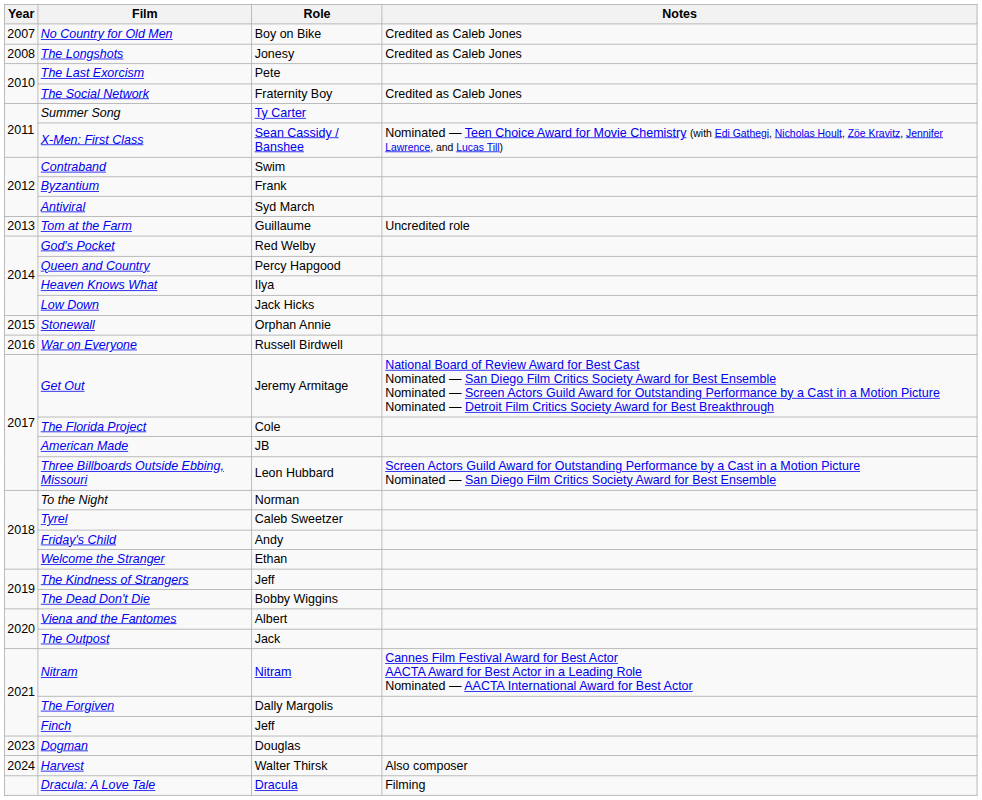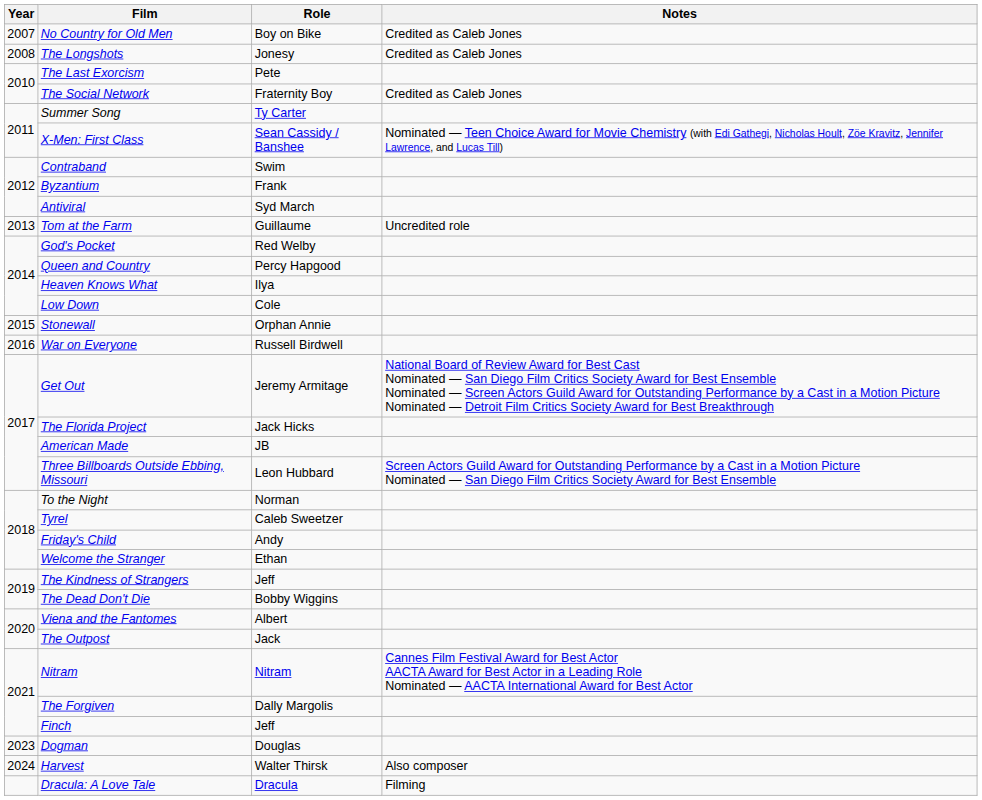(285, 305) Jack Hicks -> (268, 305) Cole
(268, 426) Cole -> (285, 426) Jack Hicks
